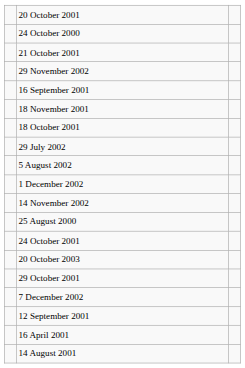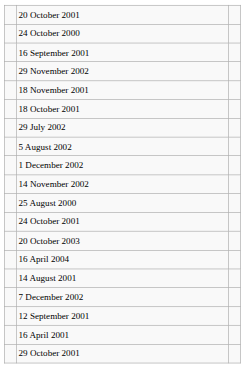- row: (49, 52)
rows swapped: (54, 71) <-> (54, 90)
+ row: (44, 259)
rows swapped: (49, 278) <-> (47, 353)
